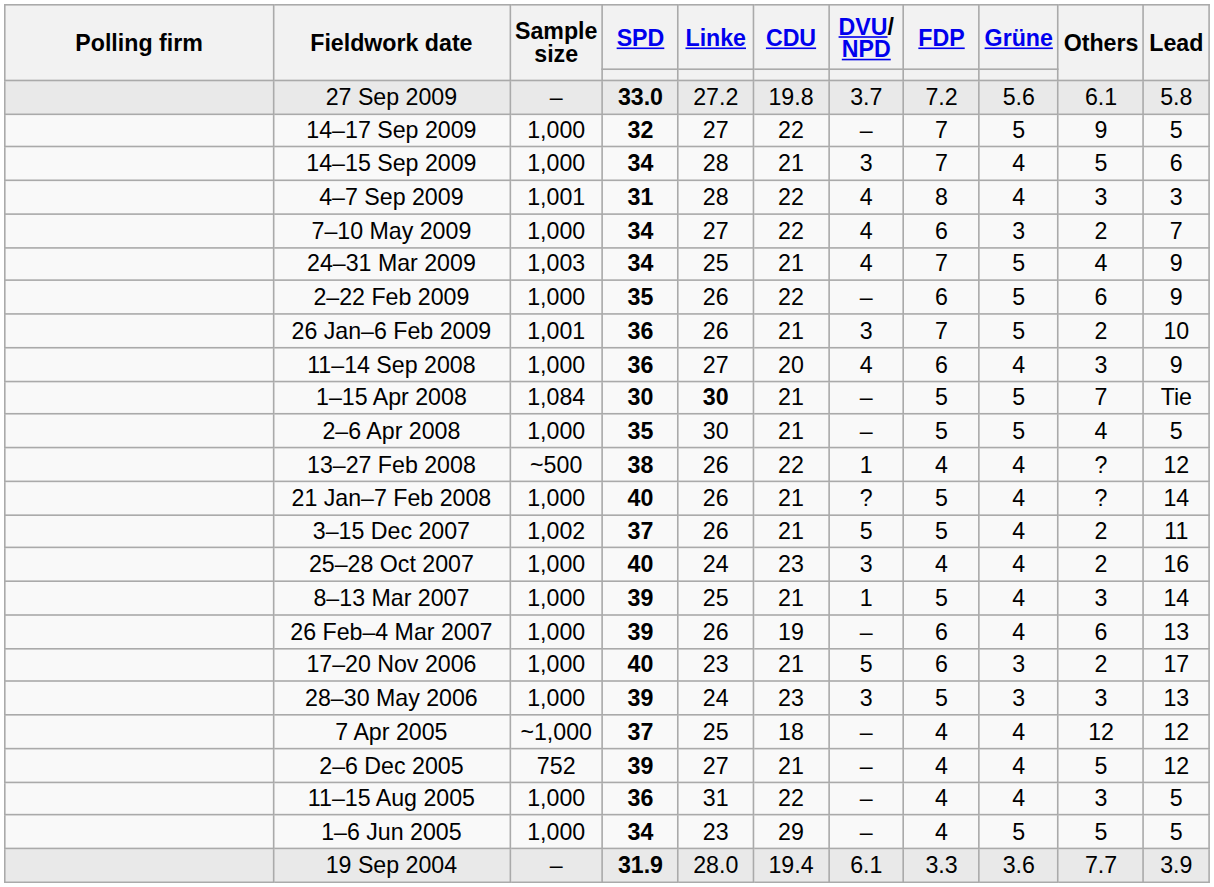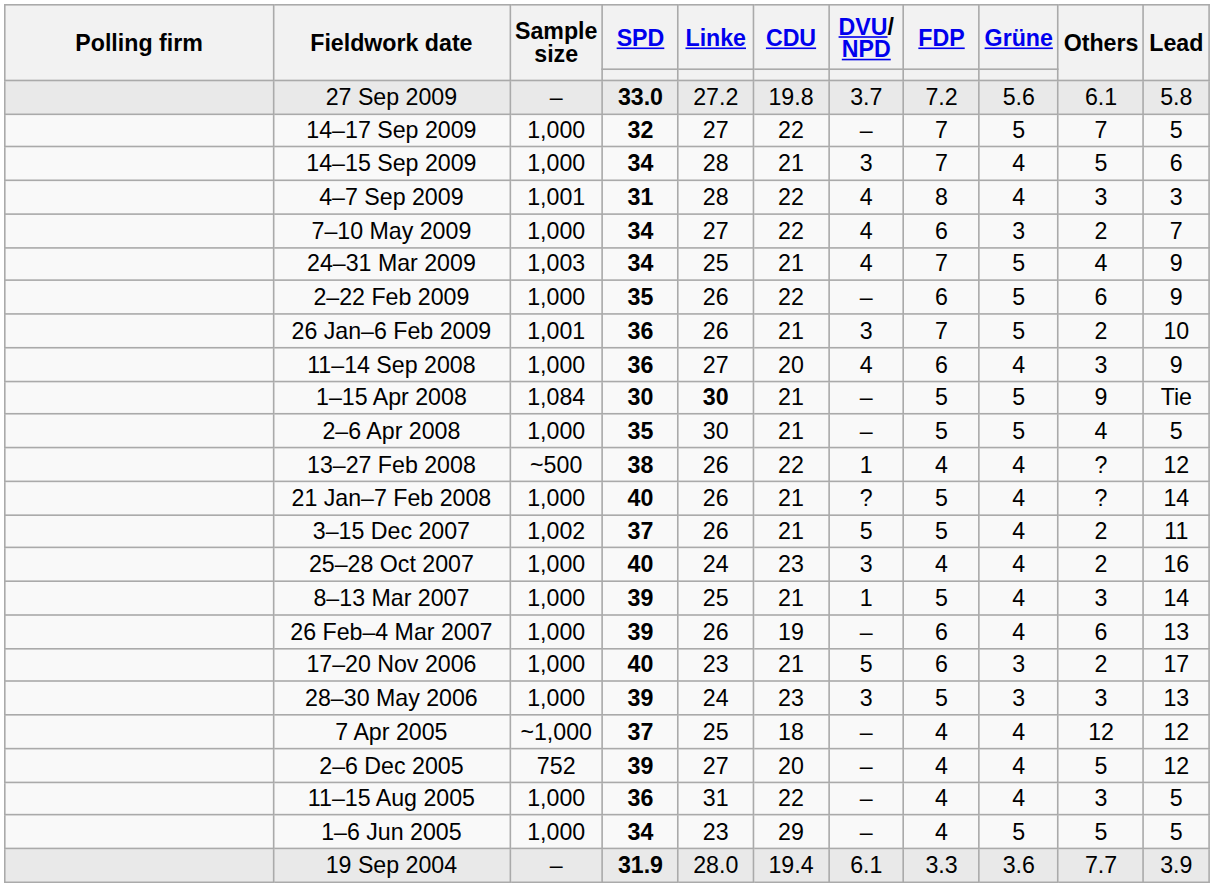(1101, 131) 9 -> (1101, 131) 7
(1101, 398) 7 -> (1101, 398) 9
(791, 765) 21 -> (791, 765) 20
